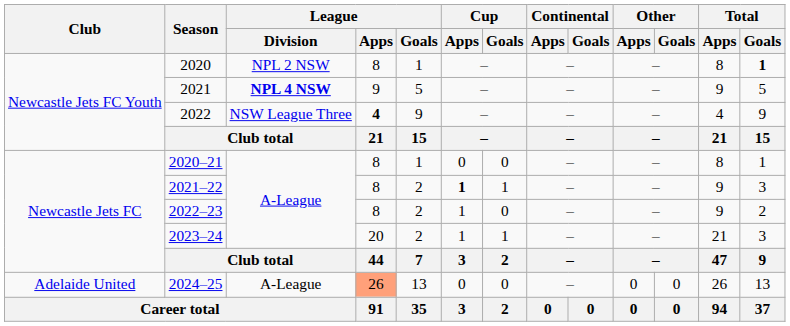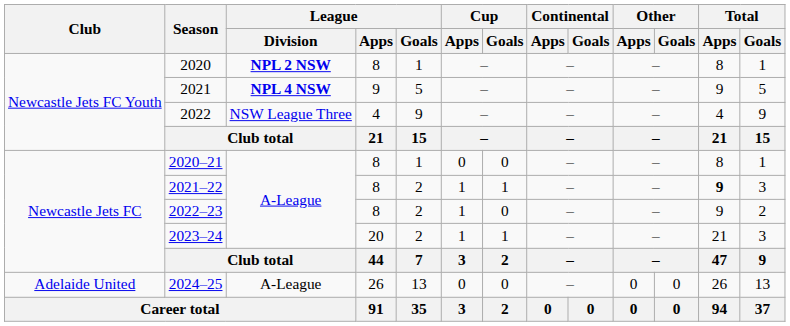(291, 65) normal -> (291, 65) bold
(762, 65) bold -> (762, 65) normal
(376, 114) bold -> (376, 114) normal
(462, 187) bold -> (462, 187) normal
(719, 187) normal -> (719, 187) bold
(376, 284) lightsalmon background -> (376, 284) no background
